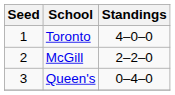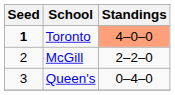(24, 36) normal -> (24, 36) bold
(134, 36) no background -> (134, 36) lightsalmon background
